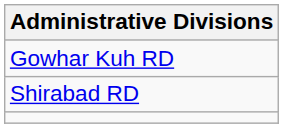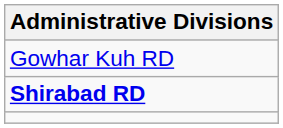(74, 93) normal -> (78, 93) bold
